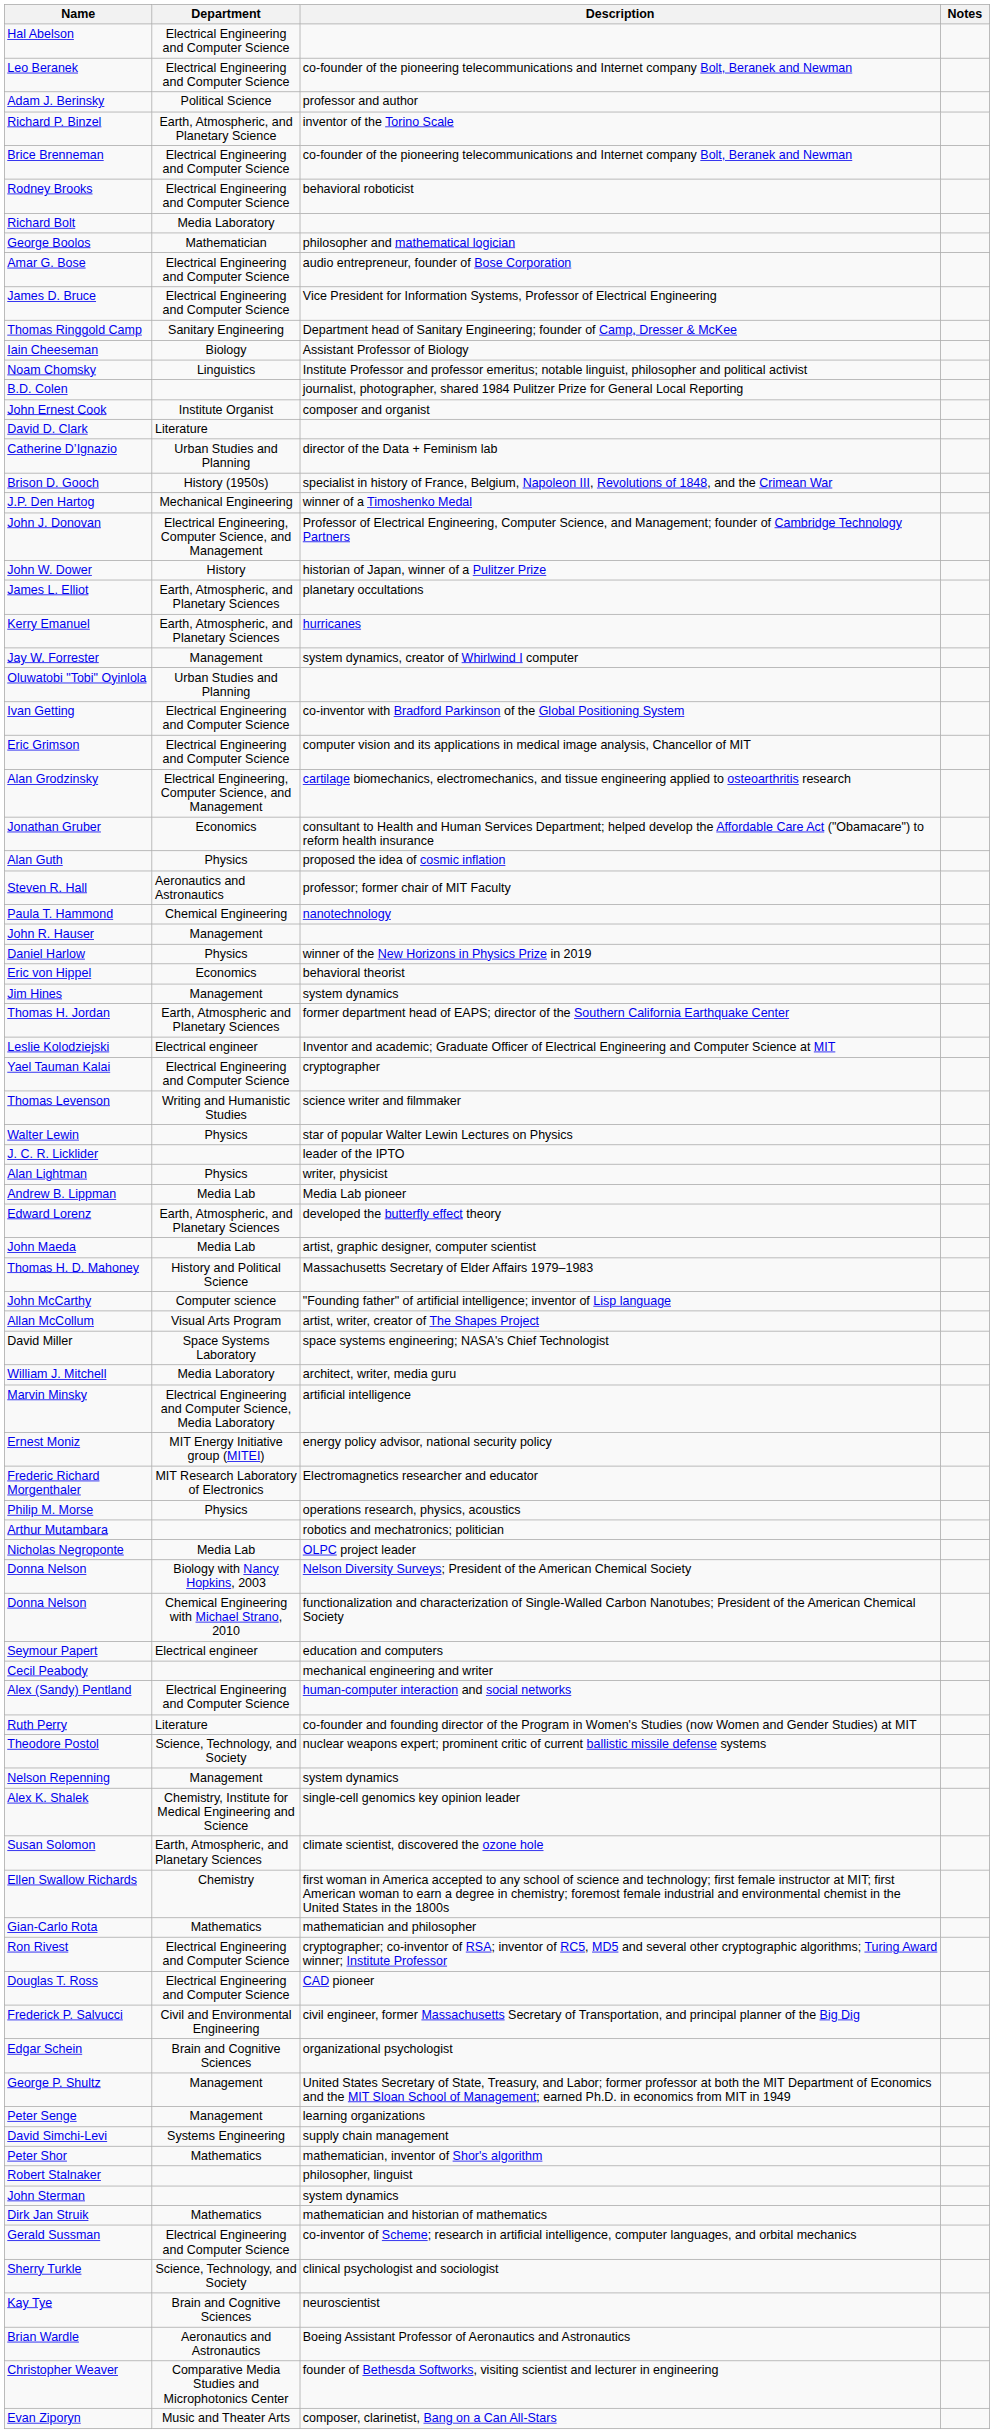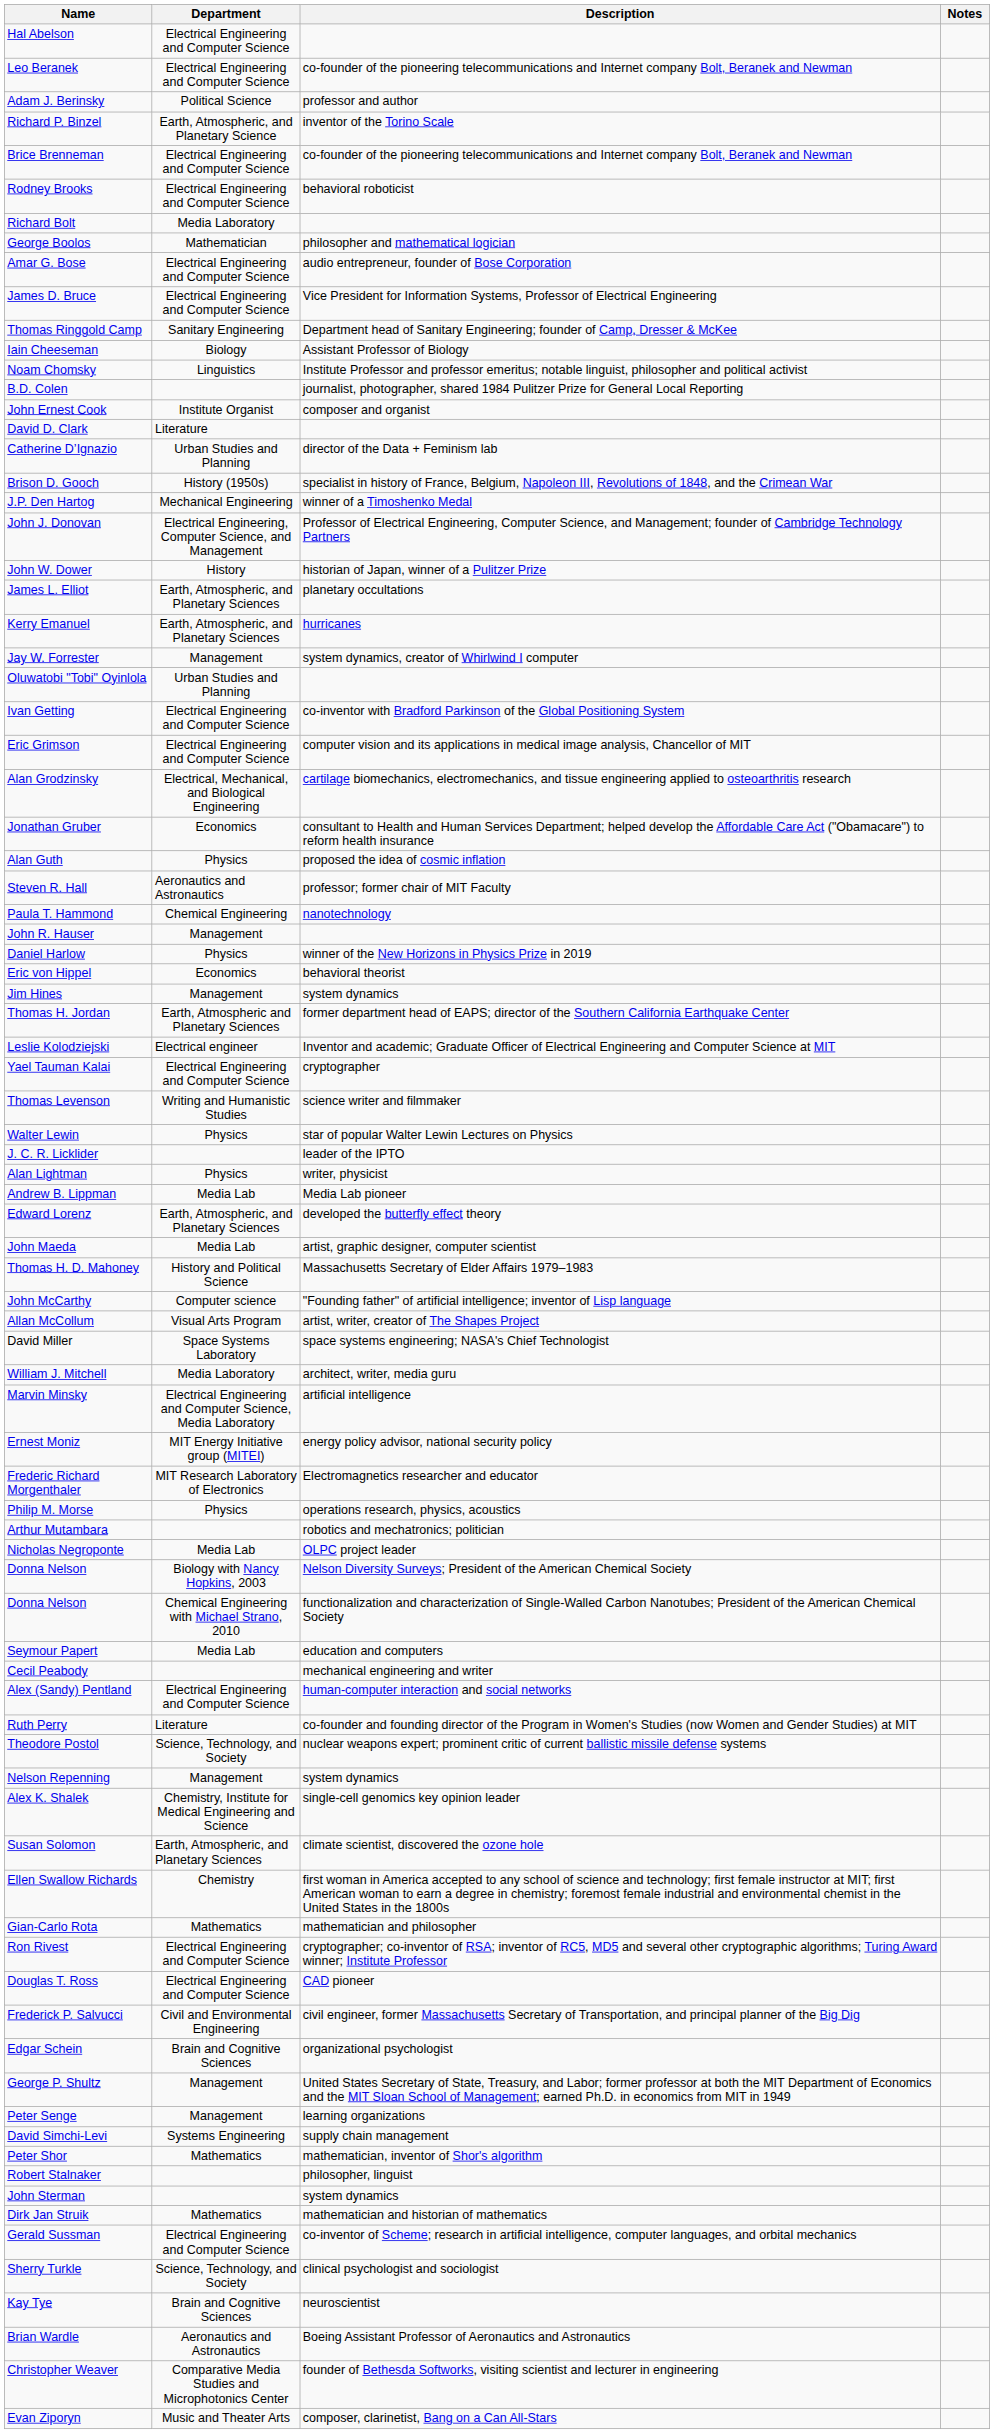(226, 793) Electrical Engineering, Computer Science, and Management -> (226, 793) Electrical, Mechanical, and Biological Engineering
(206, 1651) Electrical engineer -> (226, 1651) Media Lab
